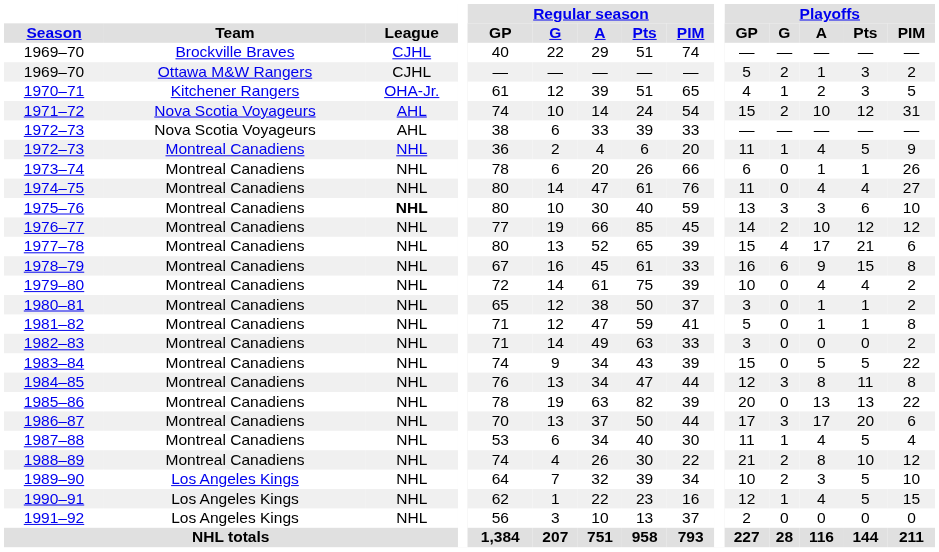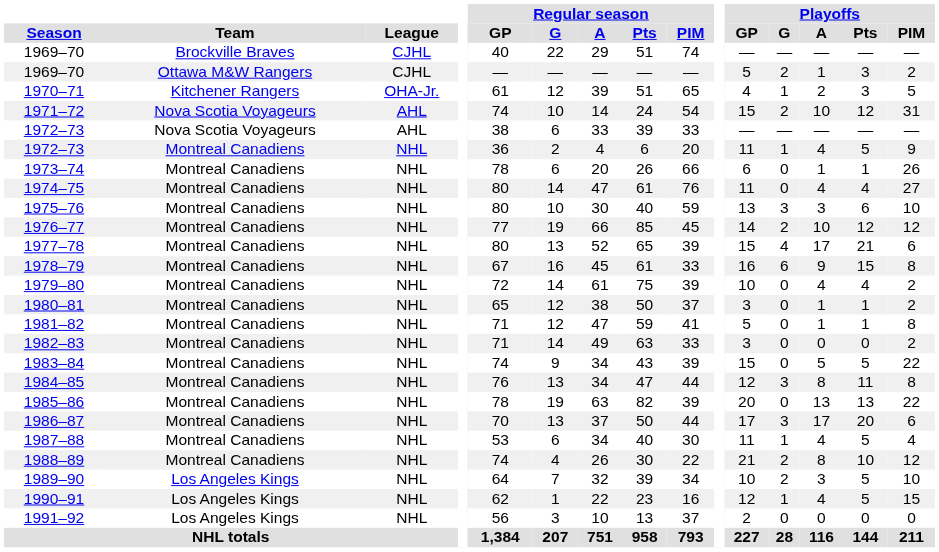(412, 207) bold -> (412, 207) normal
